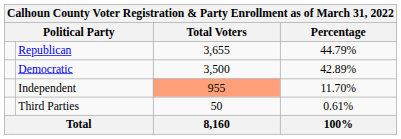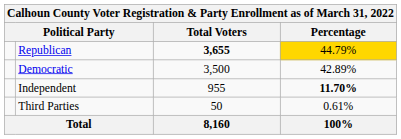(217, 50) normal -> (217, 50) bold
(338, 50) no background -> (338, 50) gold background
(217, 87) lightsalmon background -> (217, 87) no background
(338, 87) normal -> (338, 87) bold
